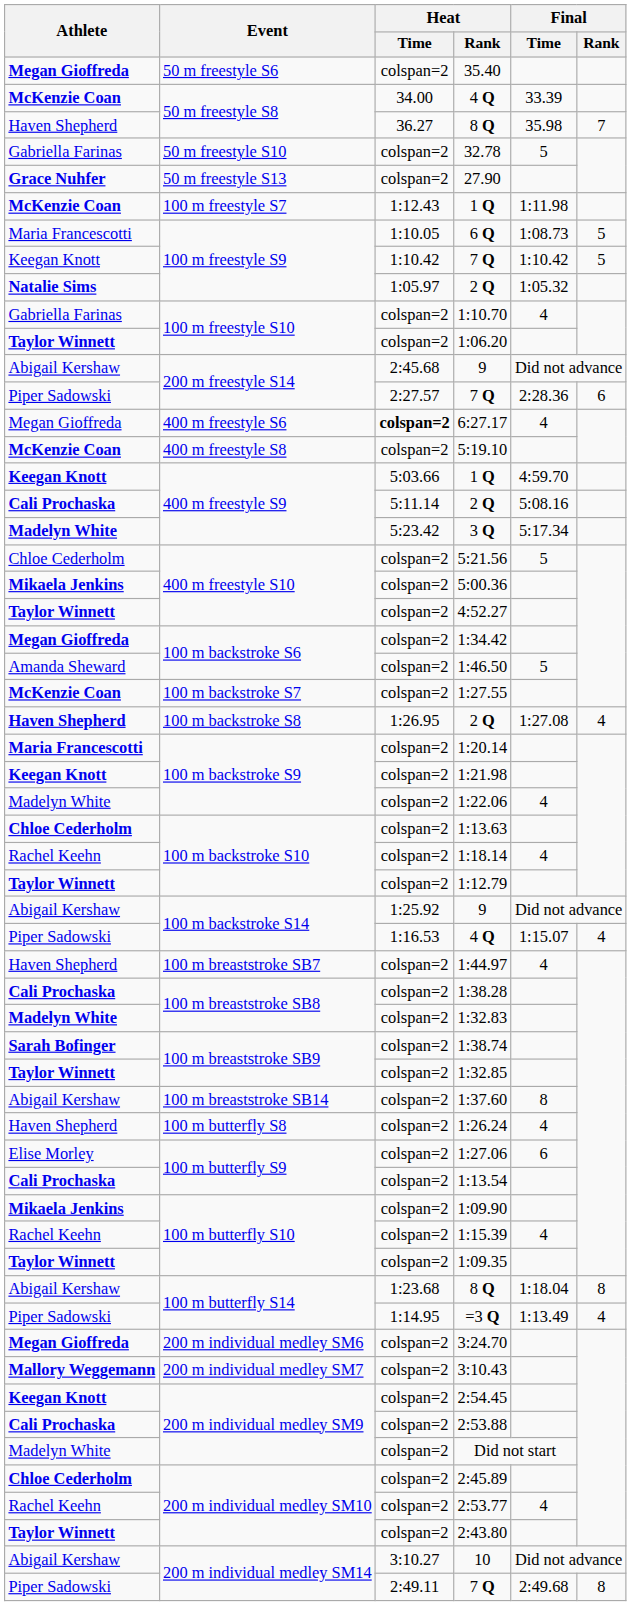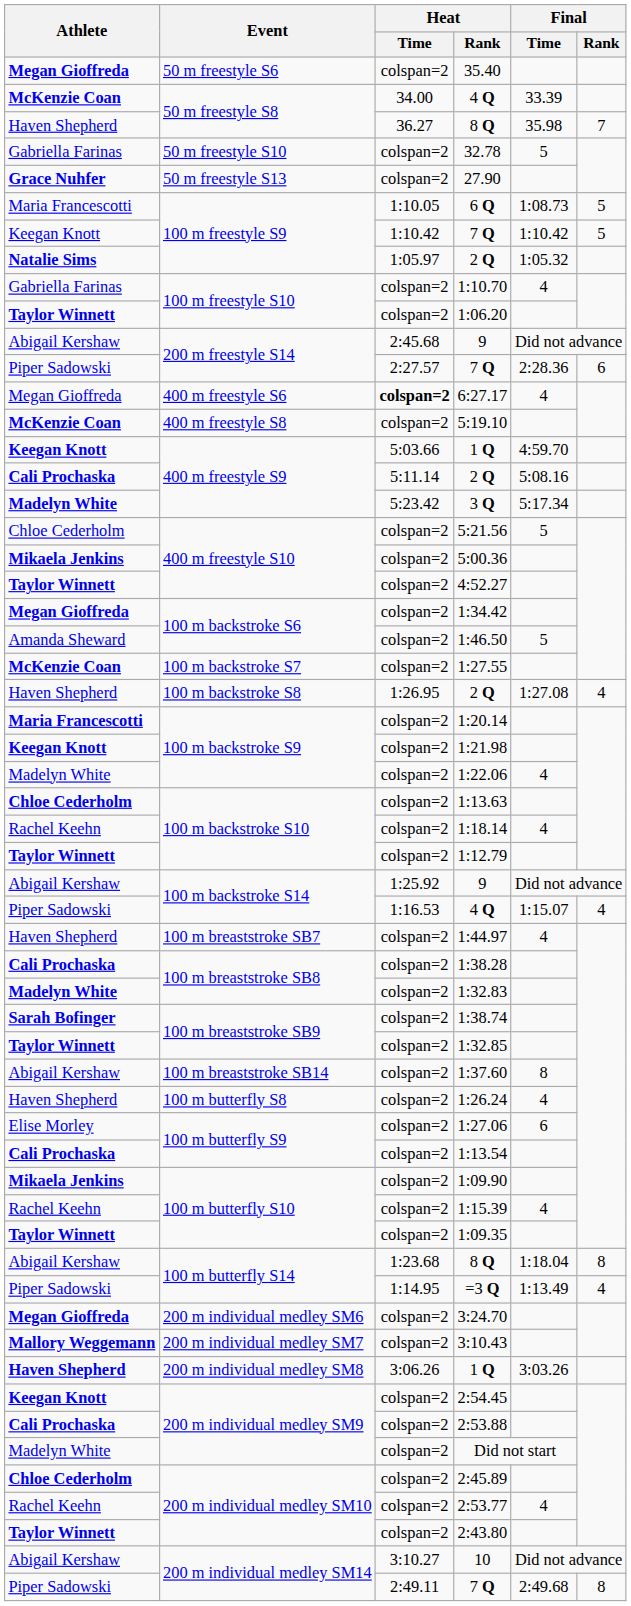- row: (225, 206)
(67, 720) bold -> (63, 693) normal
+ row: (263, 1370)
